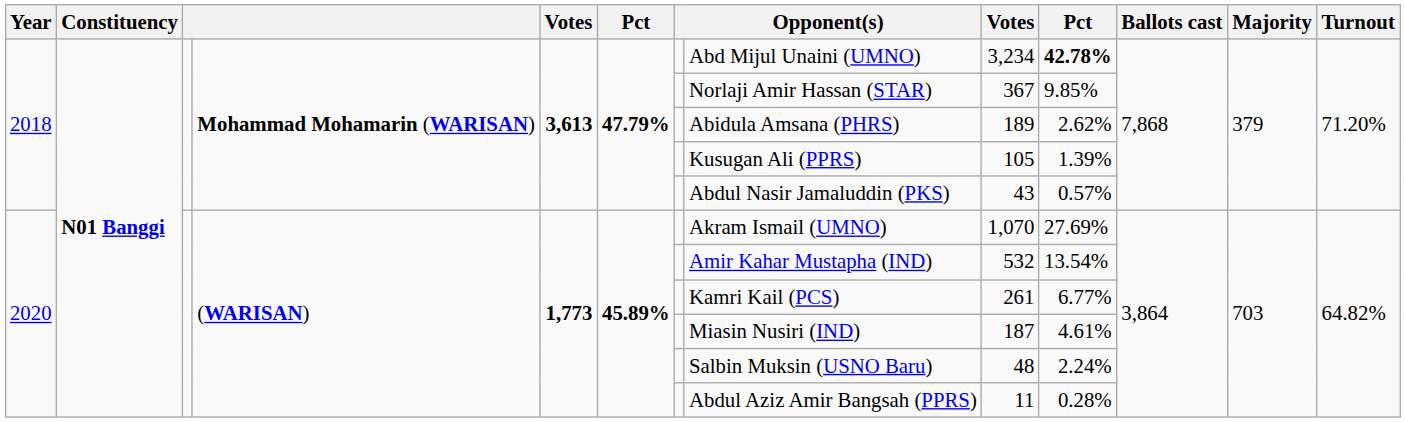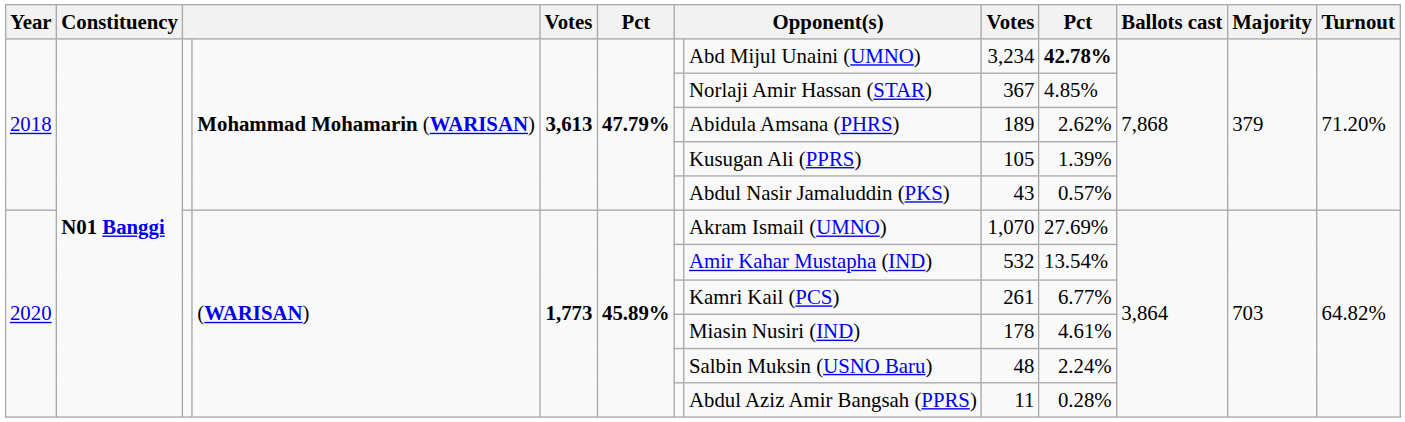(1071, 90) 9.85% -> (1071, 90) 4.85%
(1019, 330) 187 -> (1019, 330) 178
